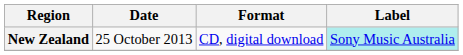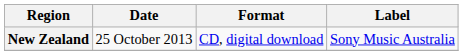(392, 38) paleturquoise background -> (392, 38) no background
